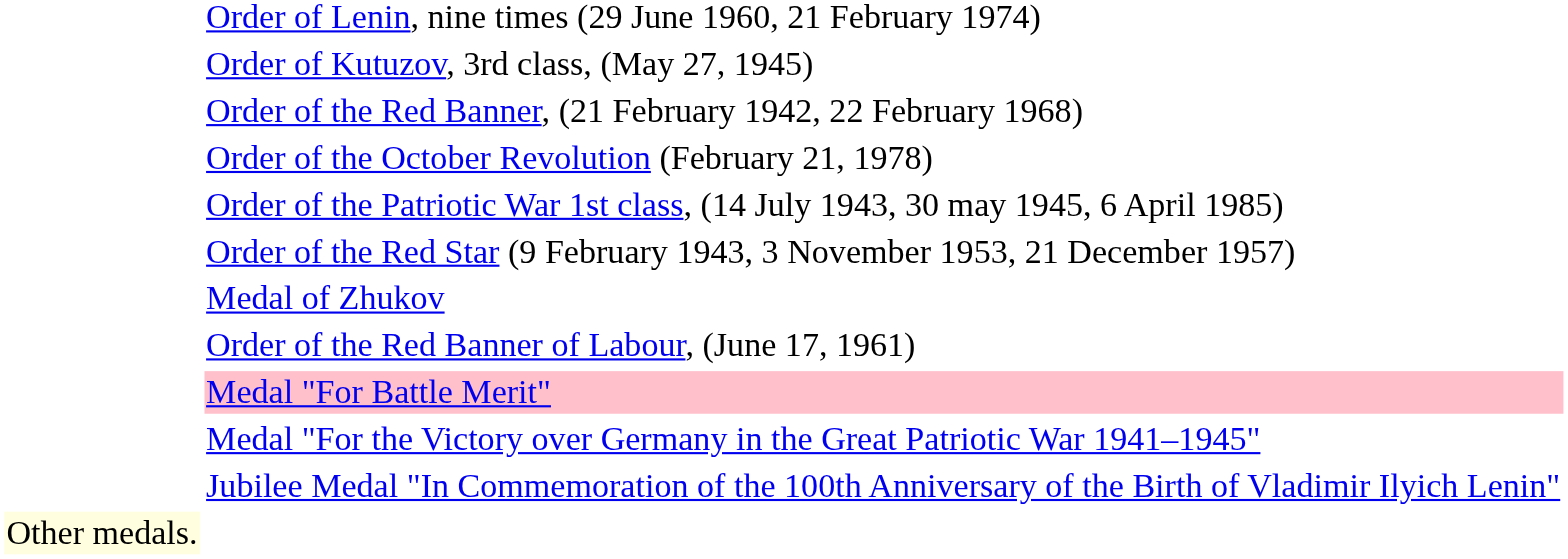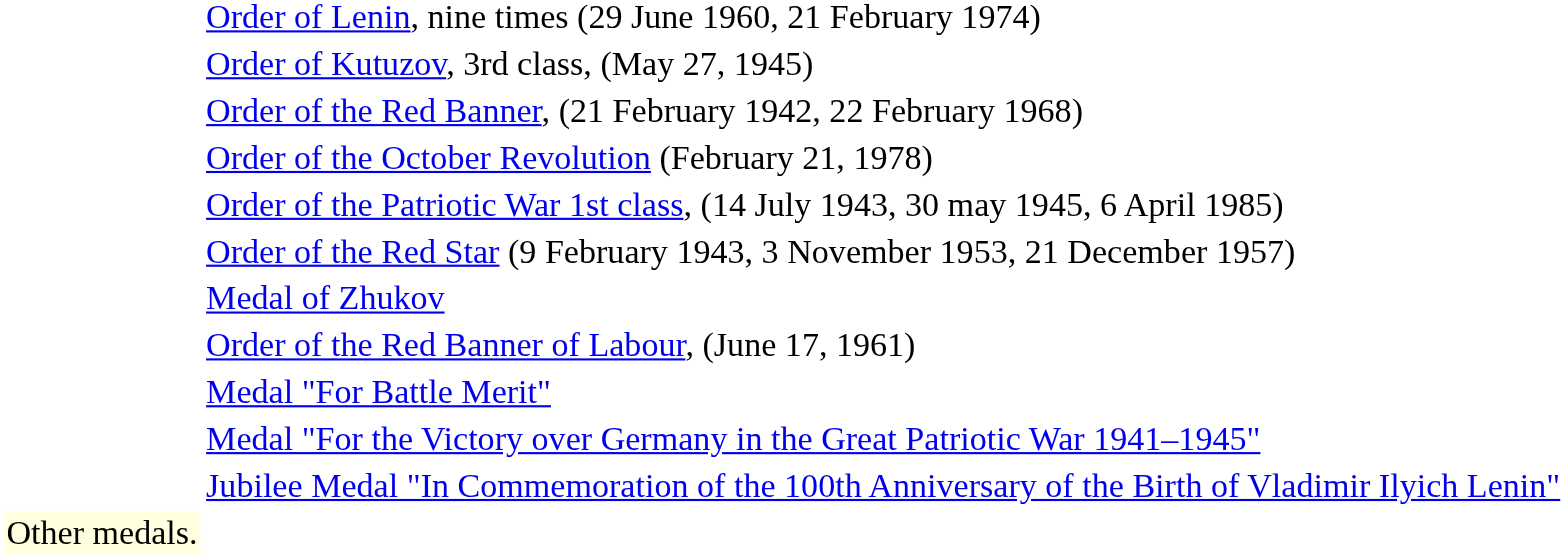(379, 391) pink background -> (379, 391) no background
